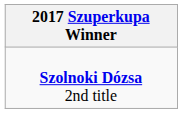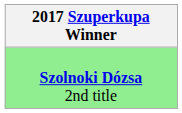(91, 86) no background -> (91, 86) lightgreen background
